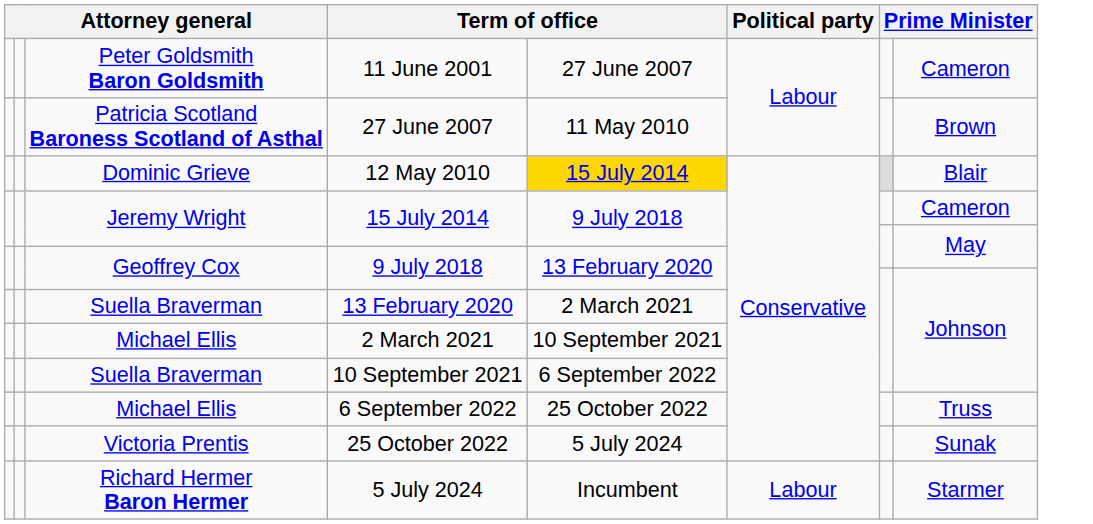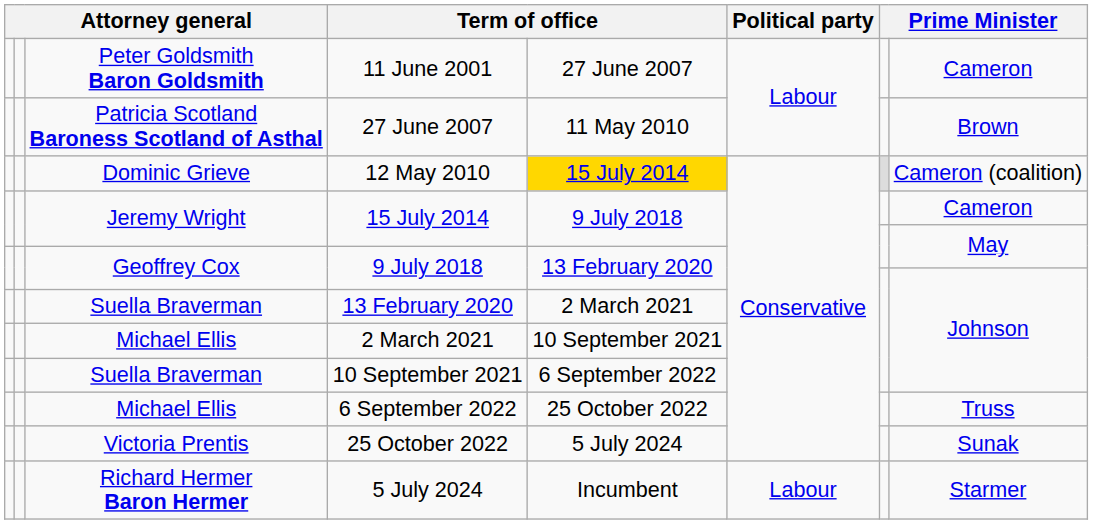(965, 172) Blair -> (988, 172) Cameron (coalition)
